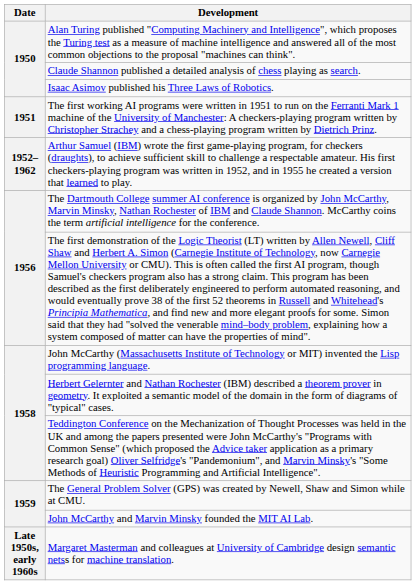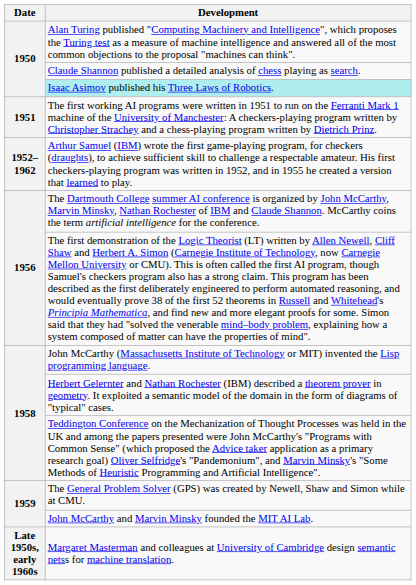(161, 88) no background -> (161, 88) paleturquoise background
